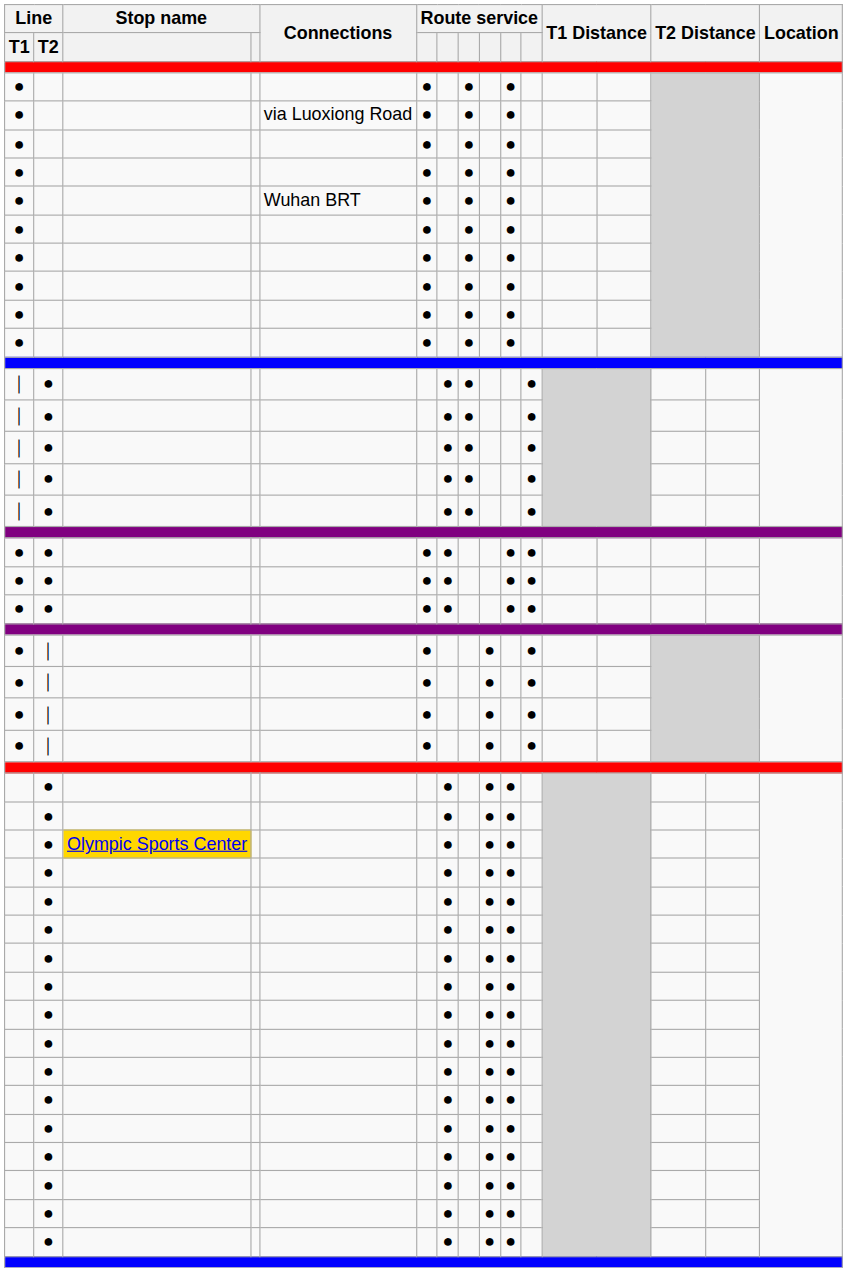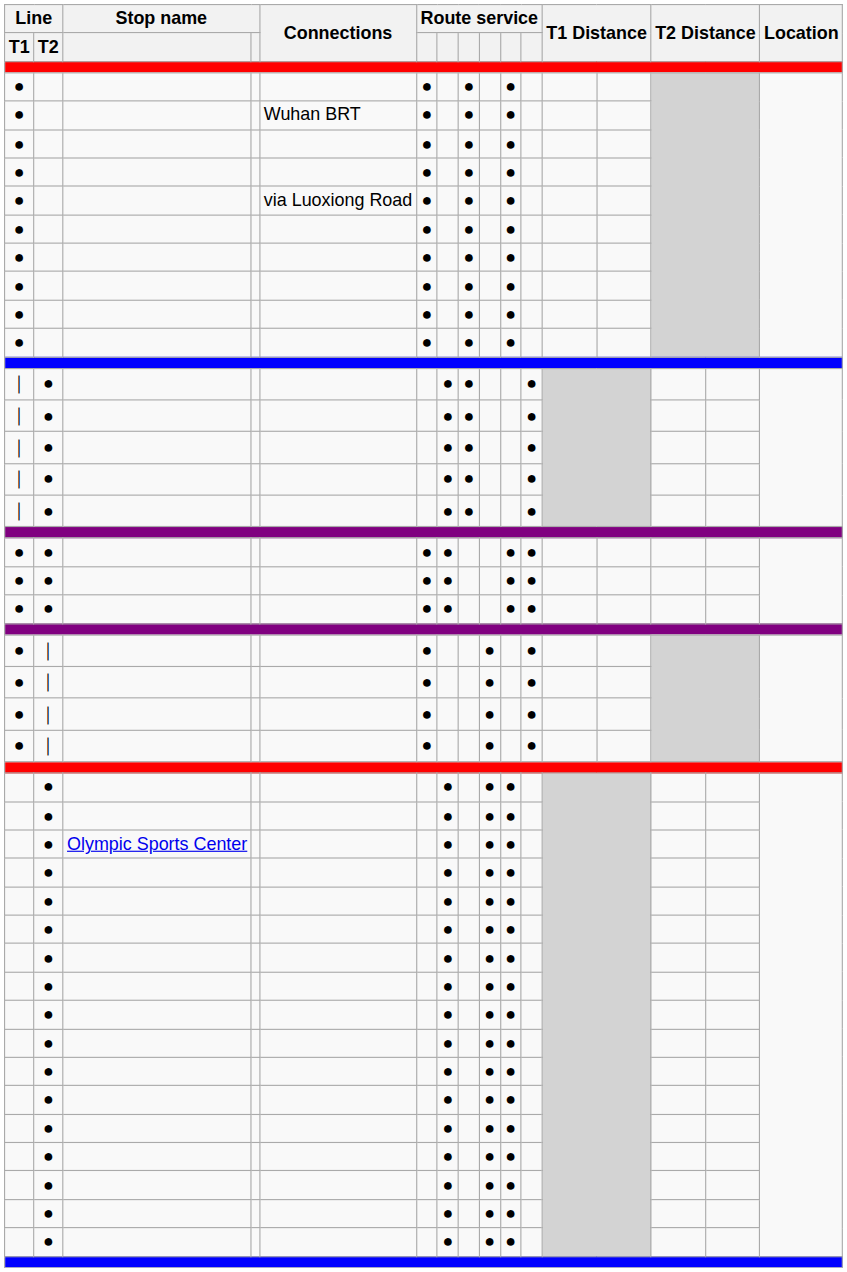(338, 115) via Luoxiong Road -> (312, 115) Wuhan BRT
(312, 200) Wuhan BRT -> (338, 200) via Luoxiong Road
(157, 844) gold background -> (157, 844) no background
